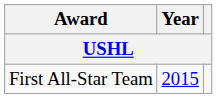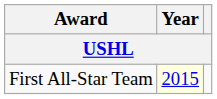(180, 78) no background -> (180, 78) lightyellow background
